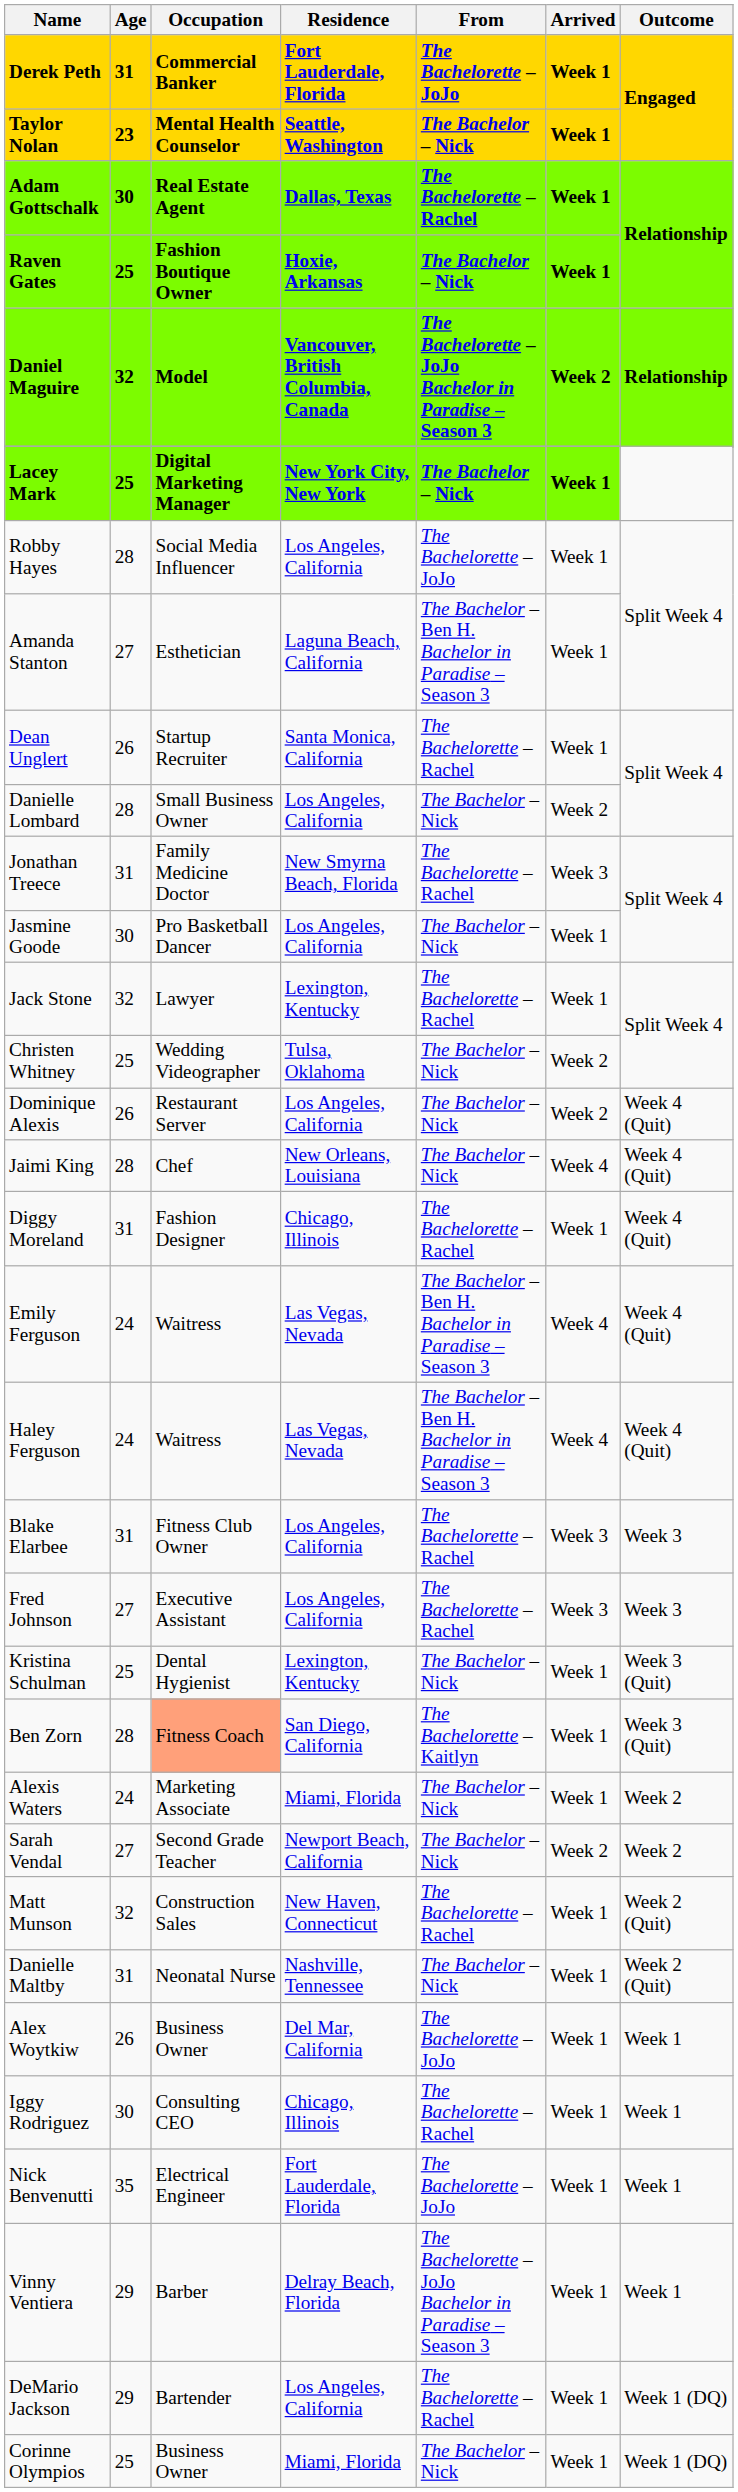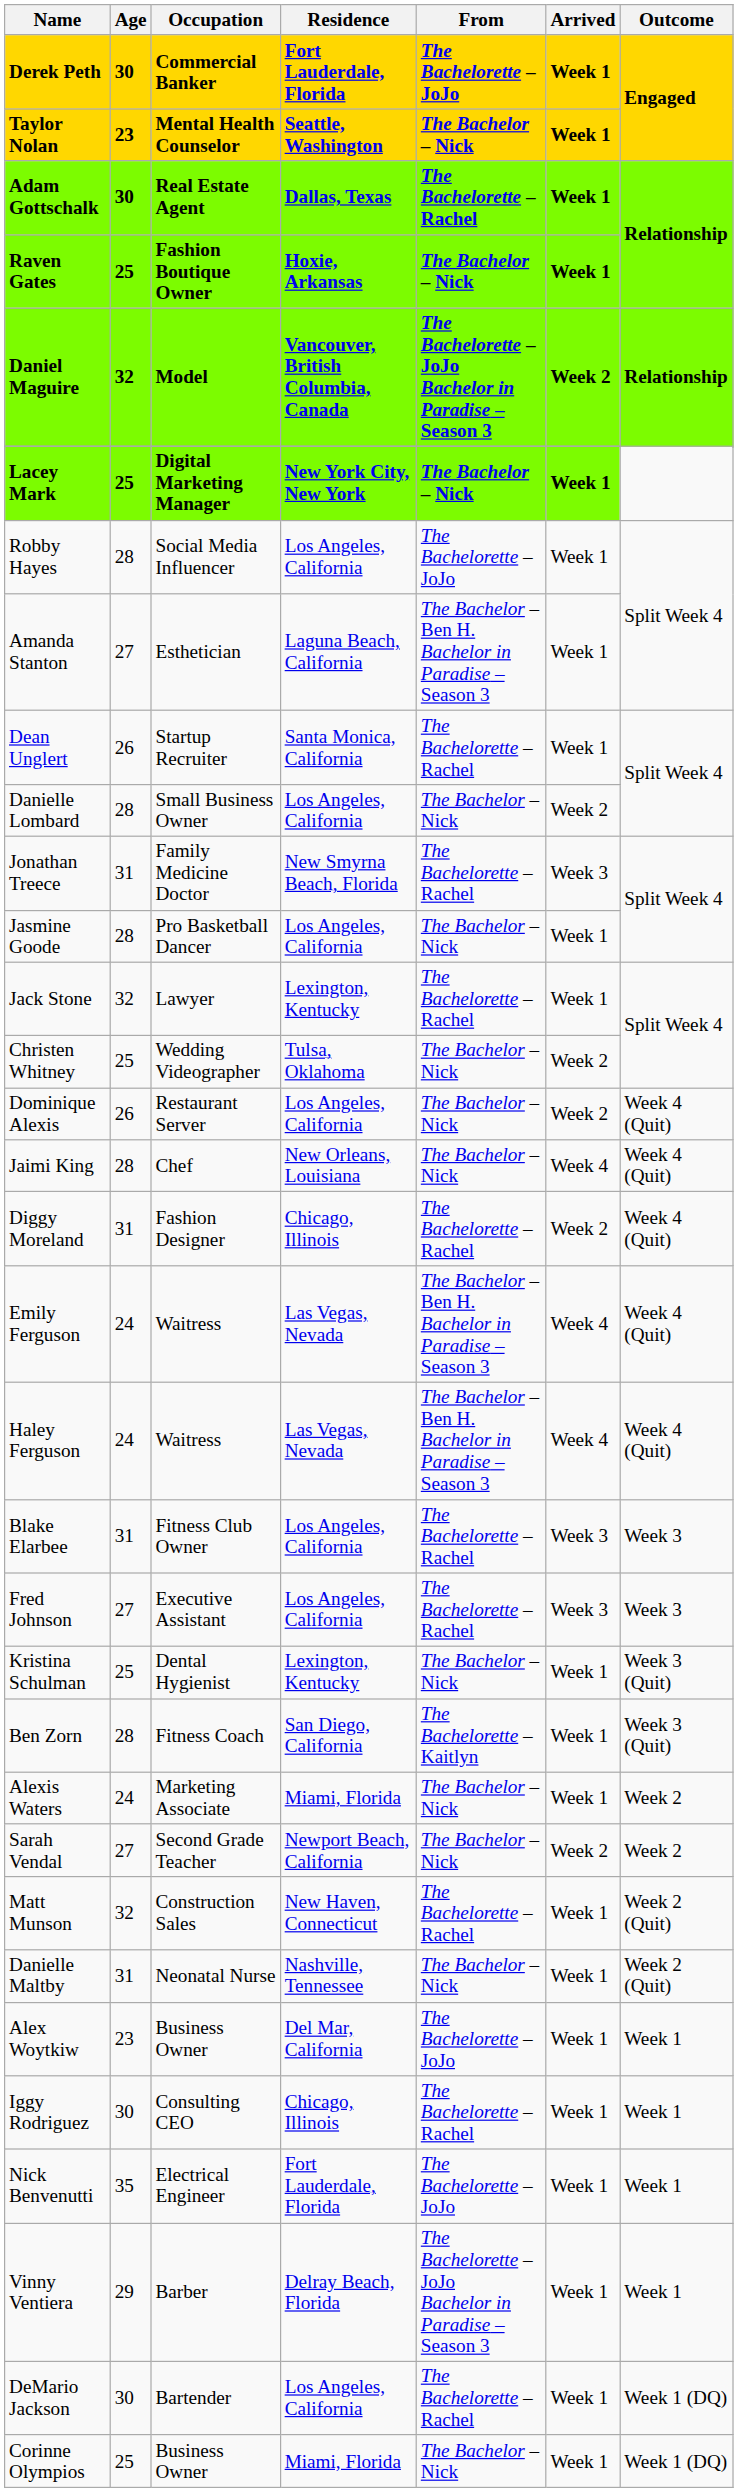(124, 71) 31 -> (124, 71) 30
(124, 935) 30 -> (124, 935) 28
(579, 1228) Week 1 -> (579, 1228) Week 2
(210, 1735) lightsalmon background -> (210, 1735) no background
(124, 2038) 26 -> (124, 2038) 23
(124, 2398) 29 -> (124, 2398) 30
